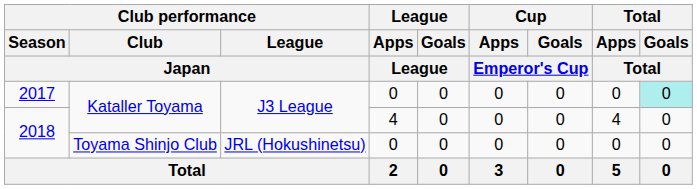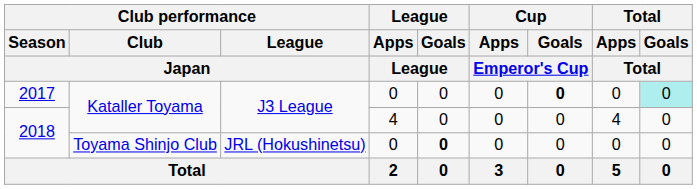(560, 94) normal -> (560, 94) bold
(443, 145) normal -> (443, 145) bold
